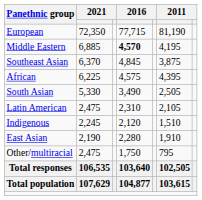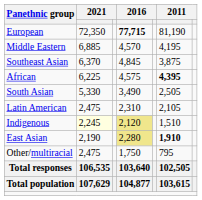(132, 31) normal -> (132, 31) bold
(130, 46) bold -> (130, 46) normal
(170, 77) normal -> (170, 77) bold
(90, 123) no background -> (90, 123) lightyellow background
(130, 123) no background -> (130, 123) khaki background
(130, 138) no background -> (130, 138) khaki background
(170, 138) normal -> (170, 138) bold
